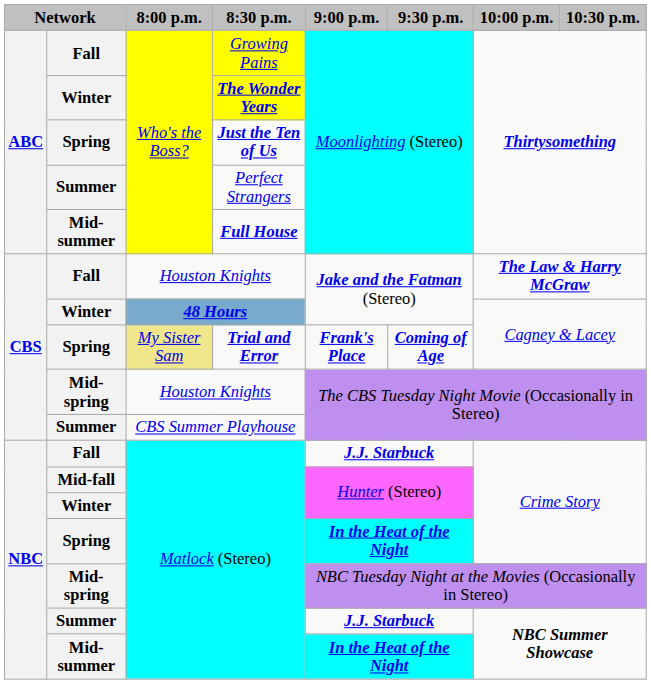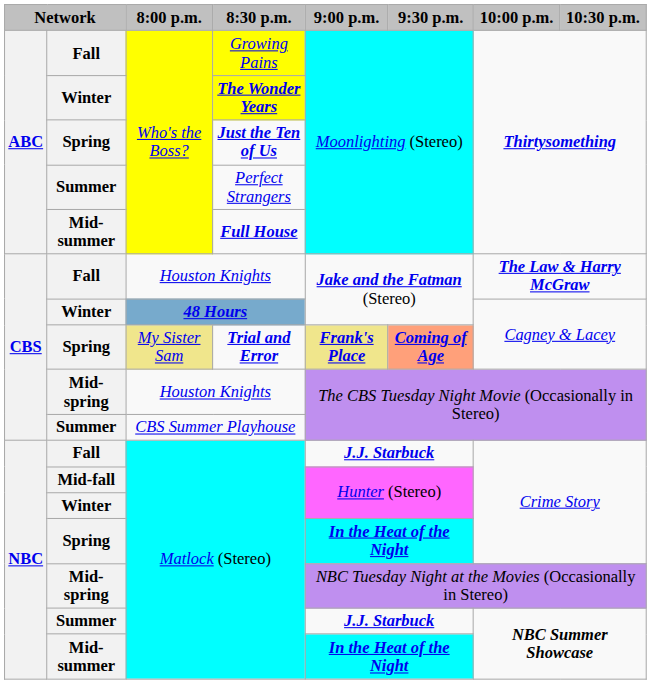(347, 347) no background -> (347, 347) khaki background
(431, 347) no background -> (431, 347) lightsalmon background
